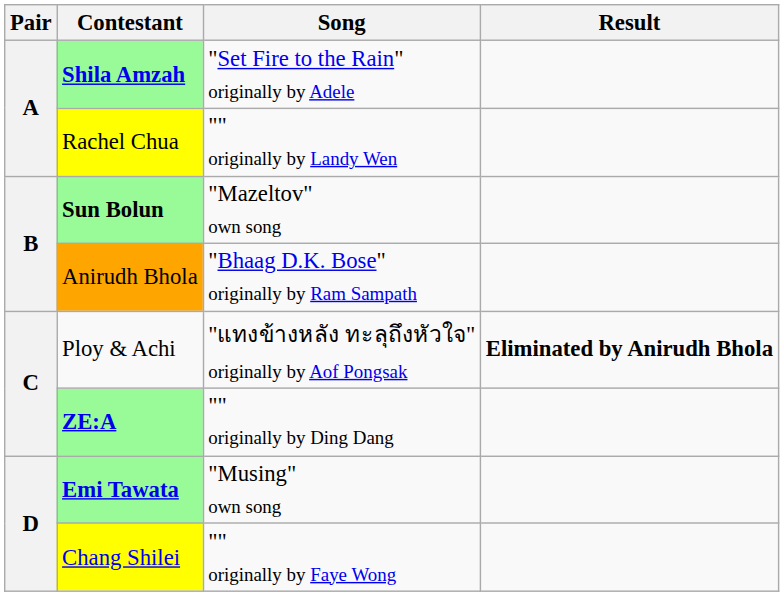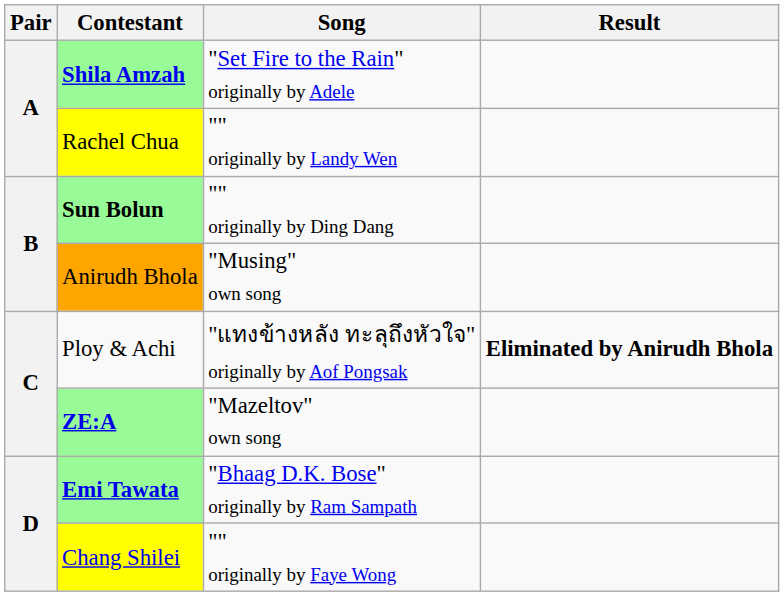(260, 209) "Mazeltov" own song -> (301, 209) "" originally by Ding Dang
(313, 276) "Bhaag D.K. Bose" originally by Ram Sampath -> (252, 276) "Musing" own song
(301, 421) "" originally by Ding Dang -> (260, 421) "Mazeltov" own song
(252, 489) "Musing" own song -> (313, 489) "Bhaag D.K. Bose" originally by Ram Sampath
